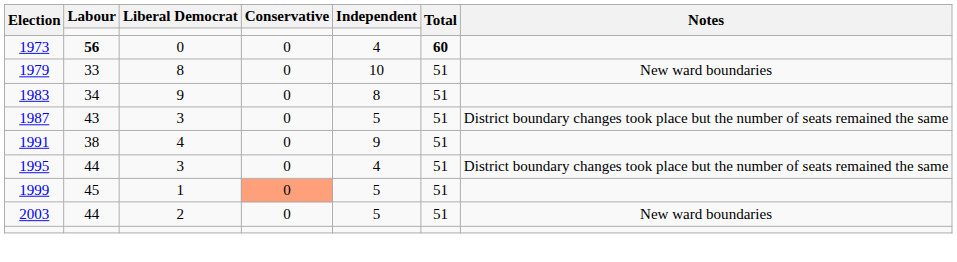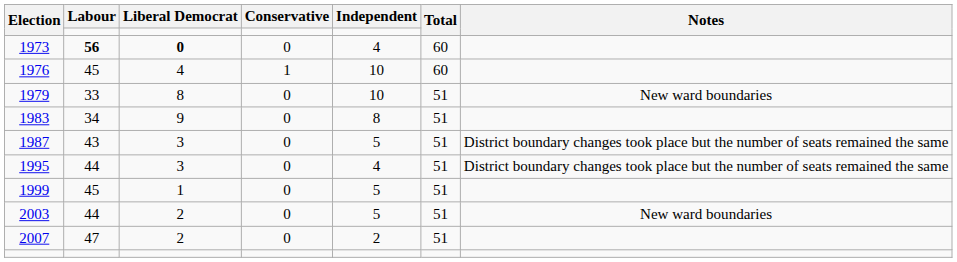(180, 47) normal -> (180, 47) bold
(440, 47) bold -> (440, 47) normal
+ row: (34, 71)
- row: (34, 142)
(287, 190) lightsalmon background -> (287, 190) no background
+ row: (34, 238)
